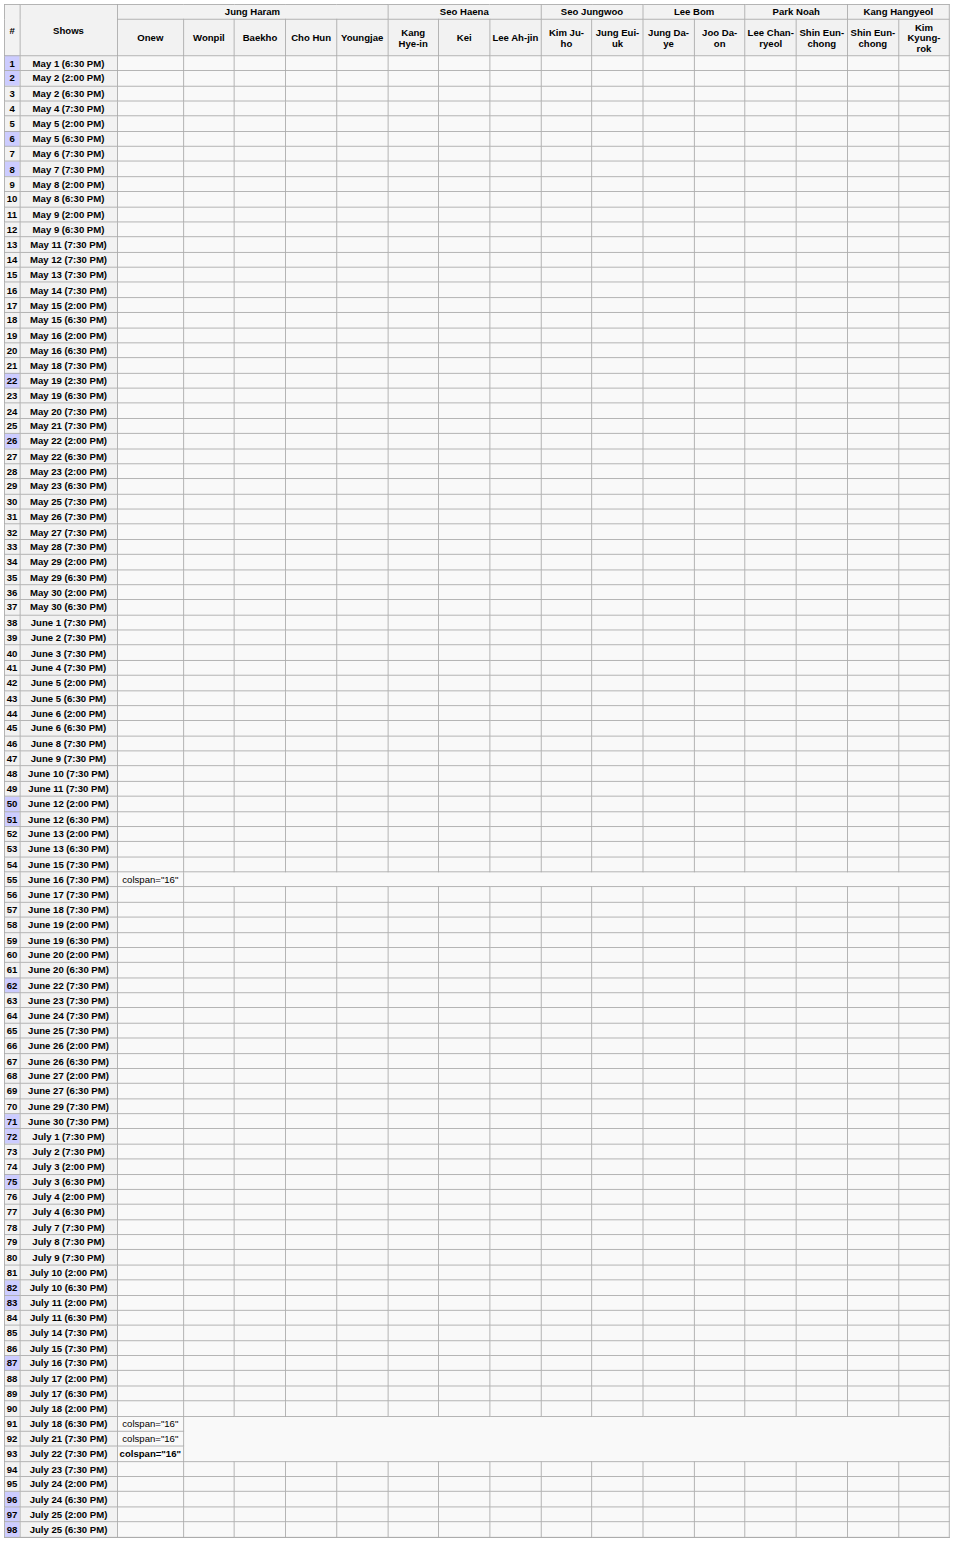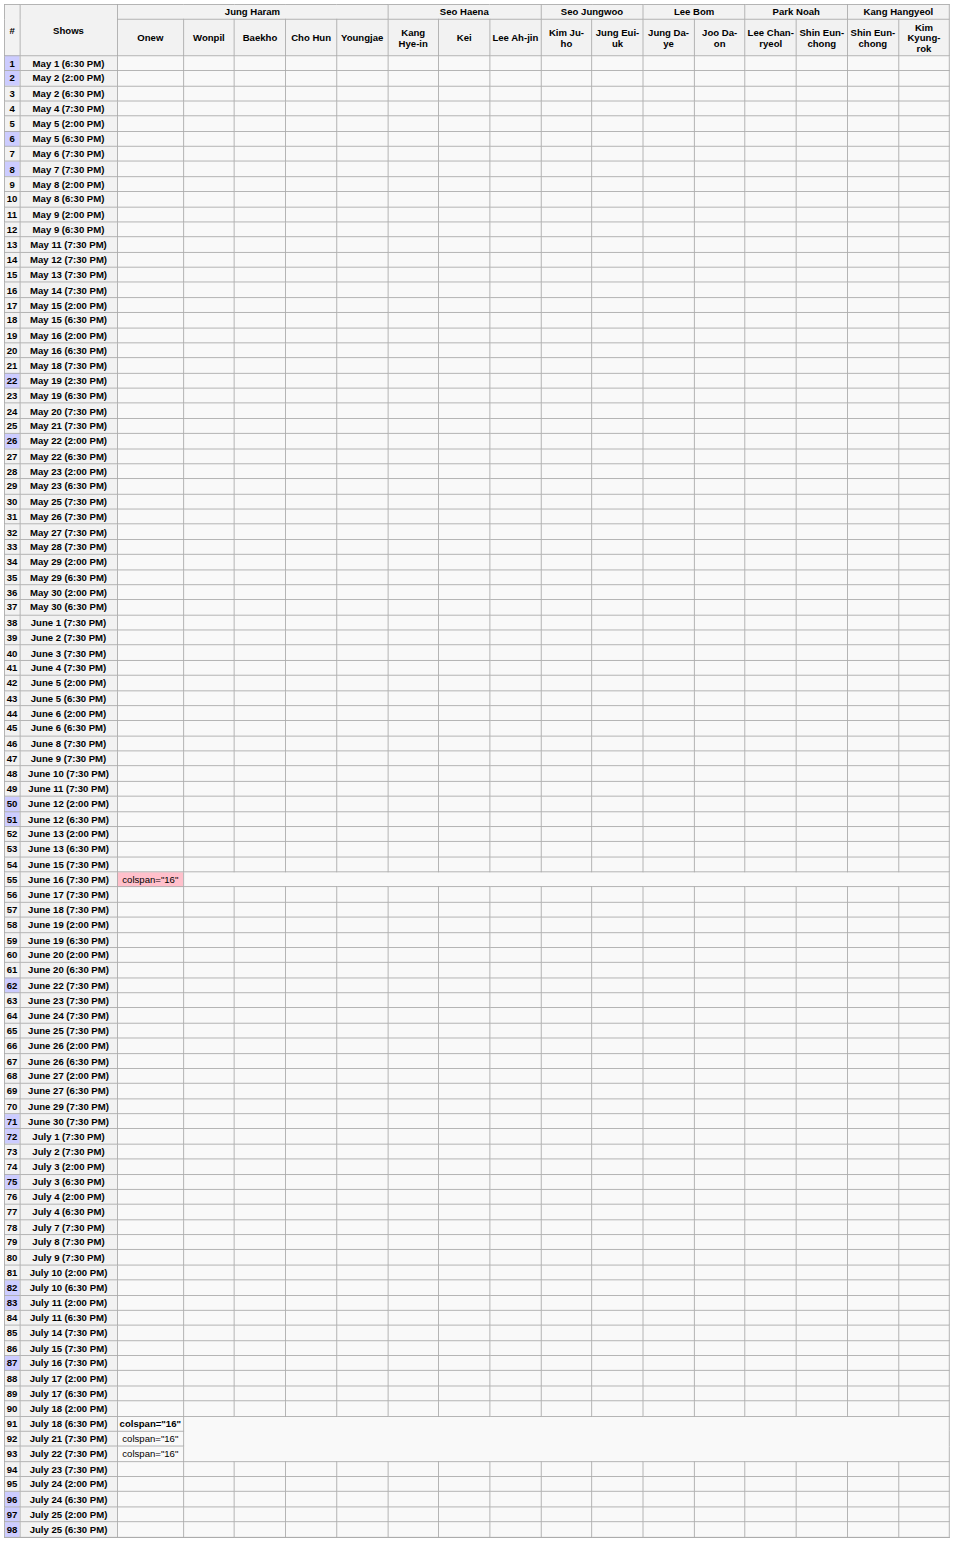(150, 879) no background -> (150, 879) pink background
(150, 1424) normal -> (150, 1424) bold
(150, 1454) bold -> (150, 1454) normal
